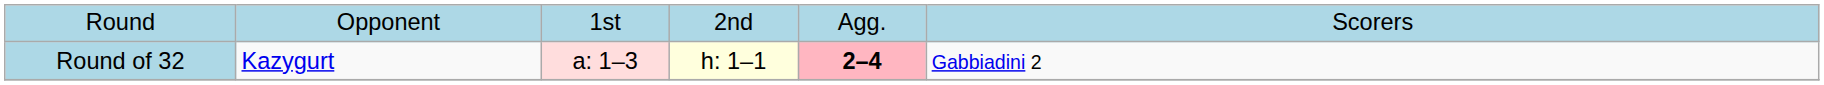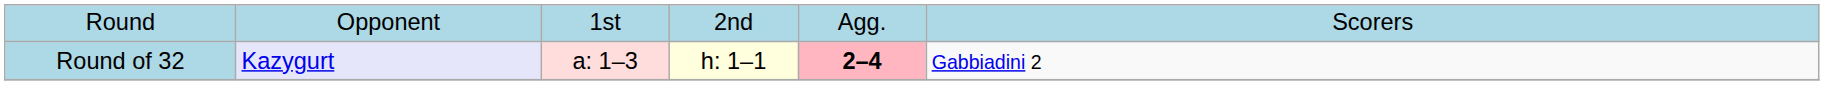(288, 60) no background -> (288, 60) lavender background
